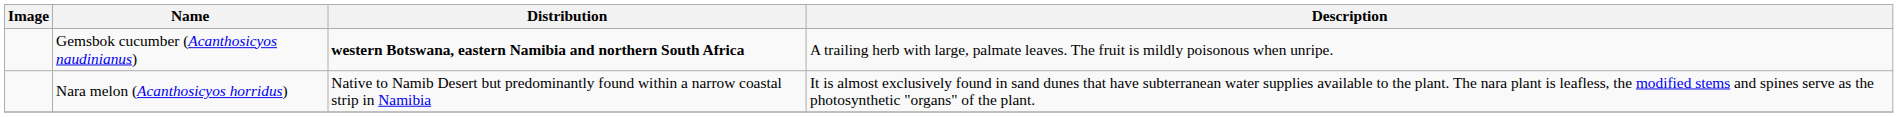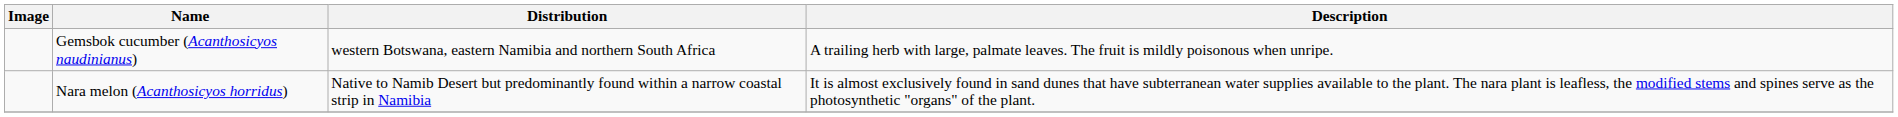(538, 49) bold -> (523, 49) normal
